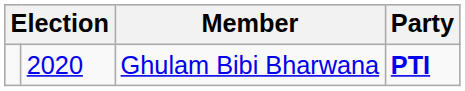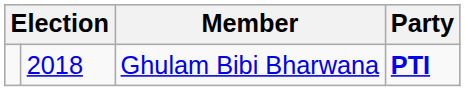(55, 64) 2020 -> (55, 64) 2018
